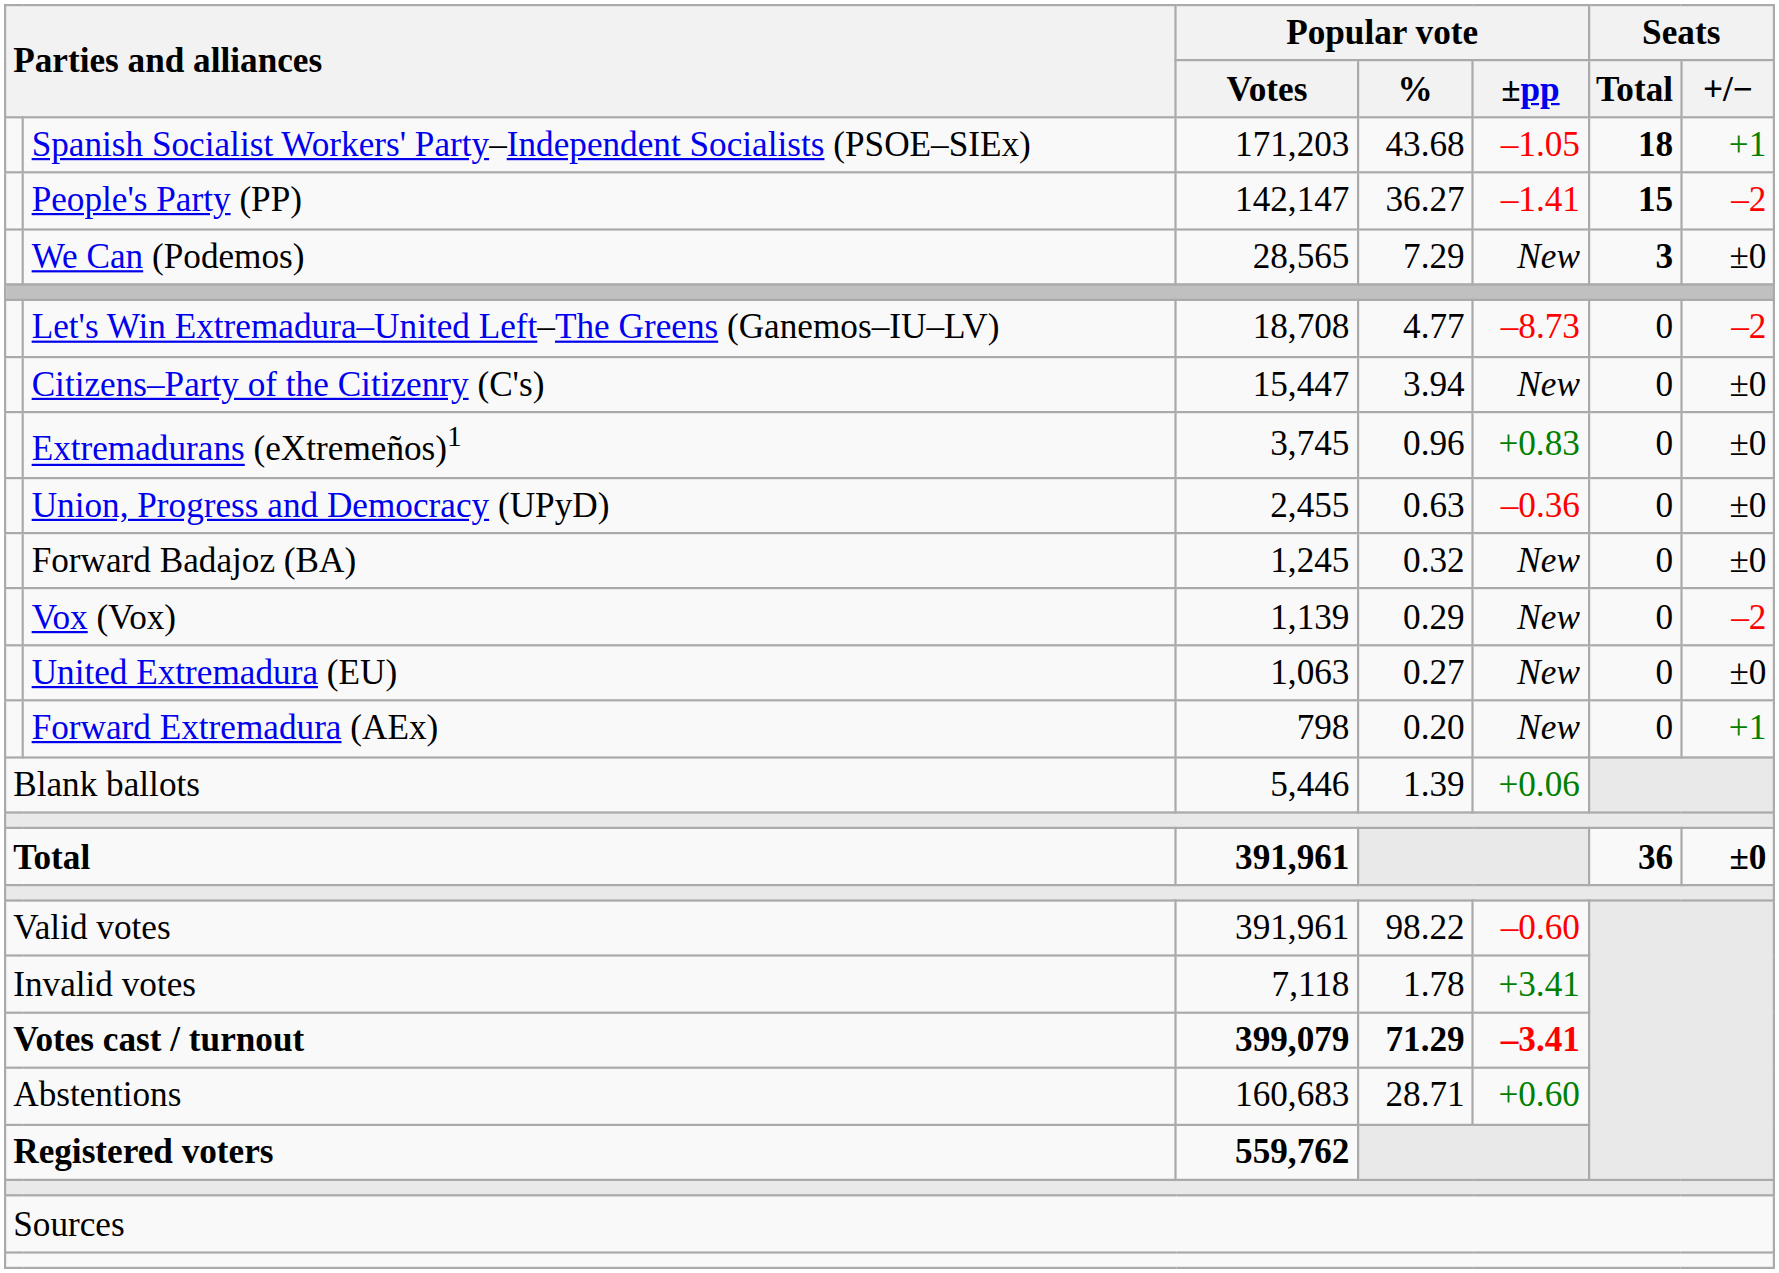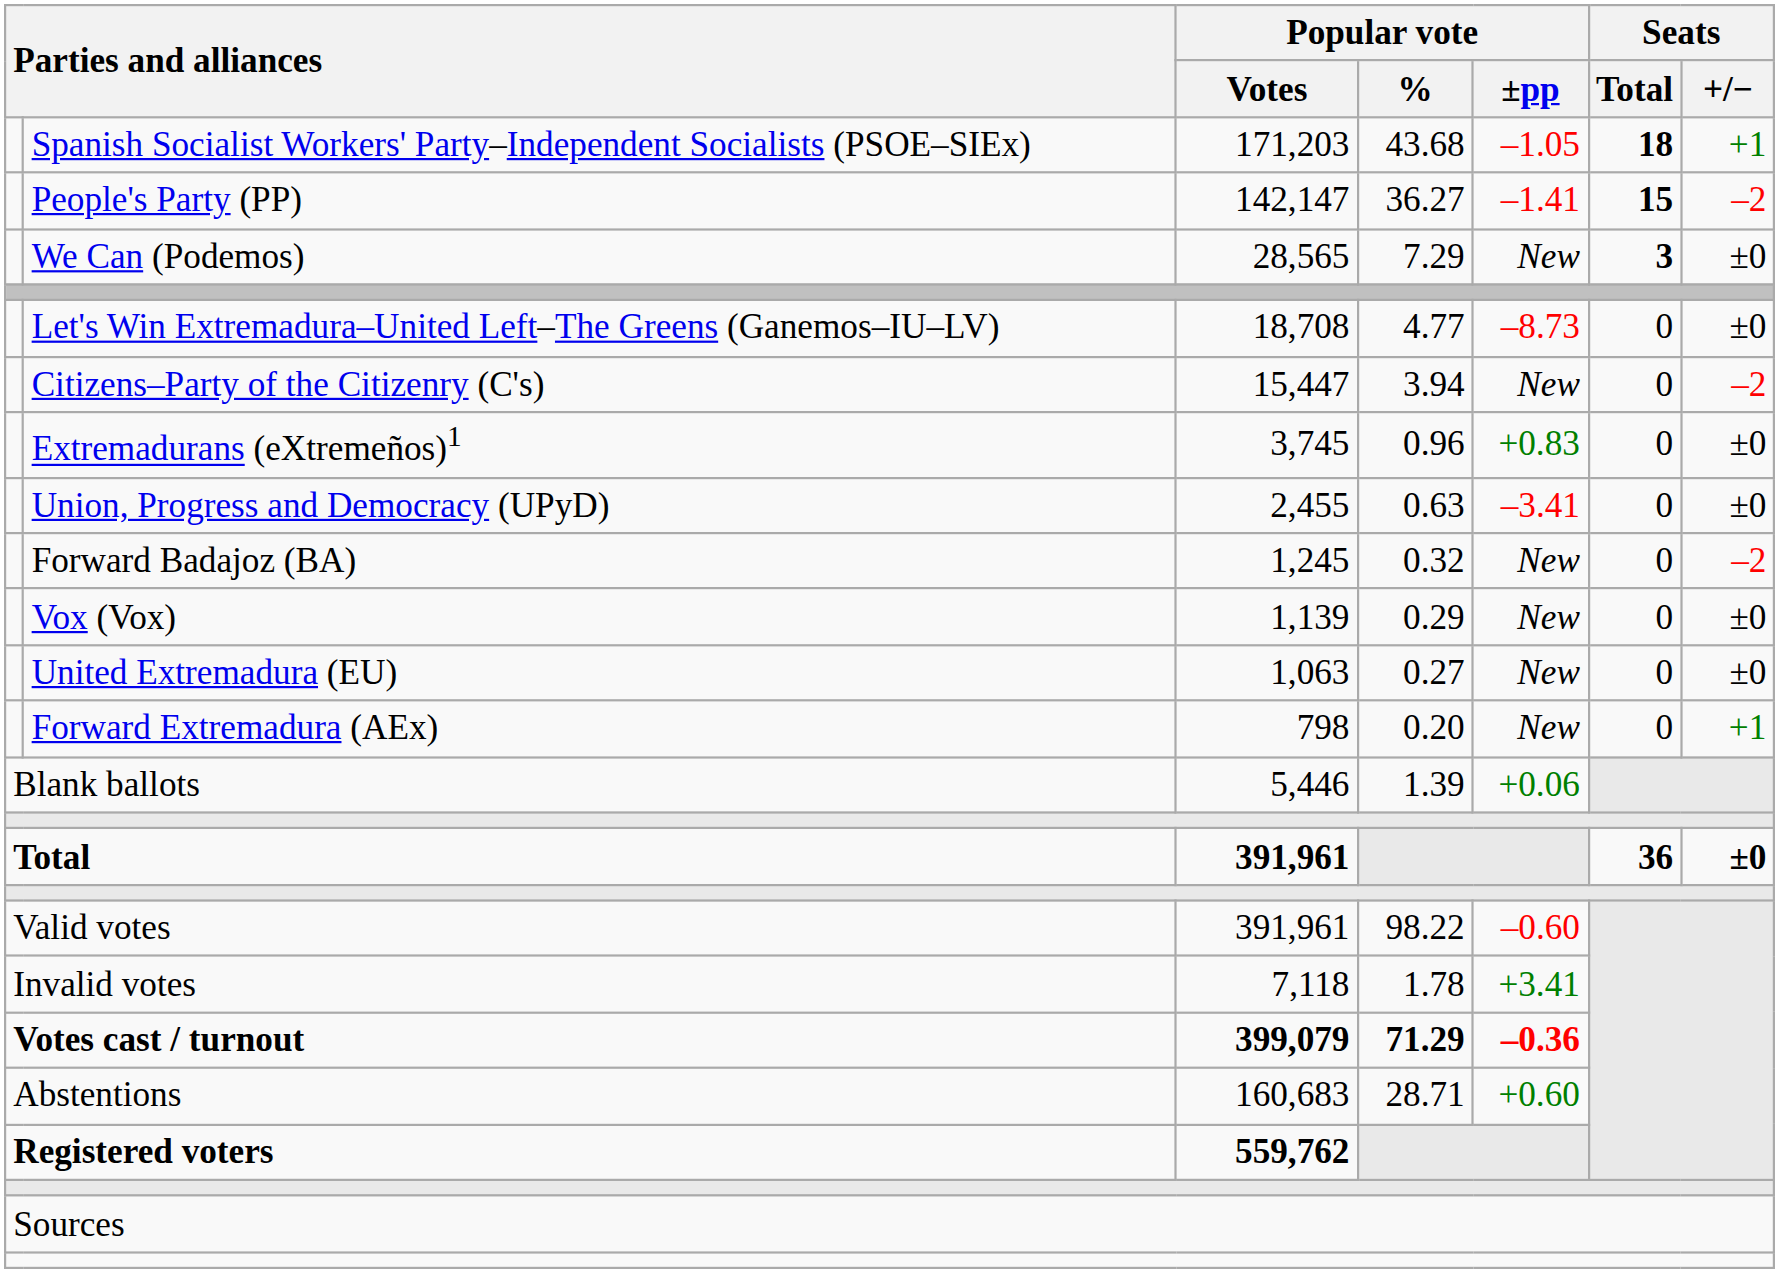(1749, 327) –2 -> (1748, 327) ±0
(1748, 383) ±0 -> (1749, 383) –2
(1540, 504) –0.36 -> (1540, 504) –3.41
(1748, 560) ±0 -> (1749, 560) –2
(1749, 616) –2 -> (1748, 616) ±0
(1540, 1039) –3.41 -> (1540, 1039) –0.36
